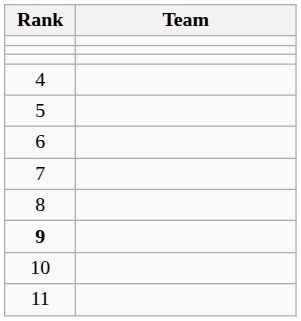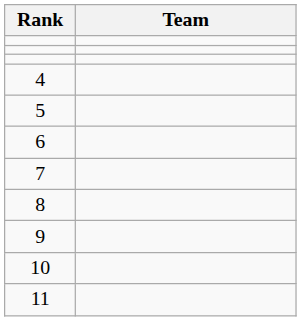(40, 236) bold -> (40, 236) normal
